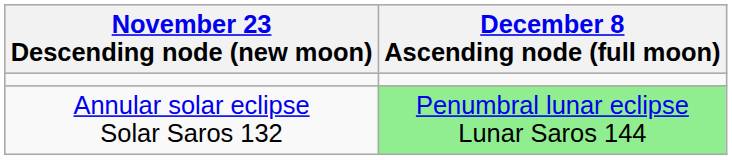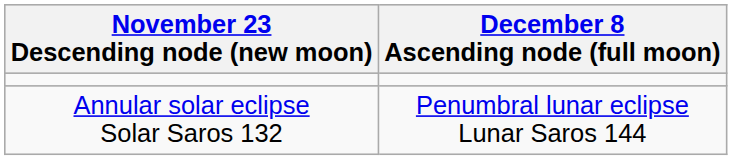(552, 119) lightgreen background -> (552, 119) no background
